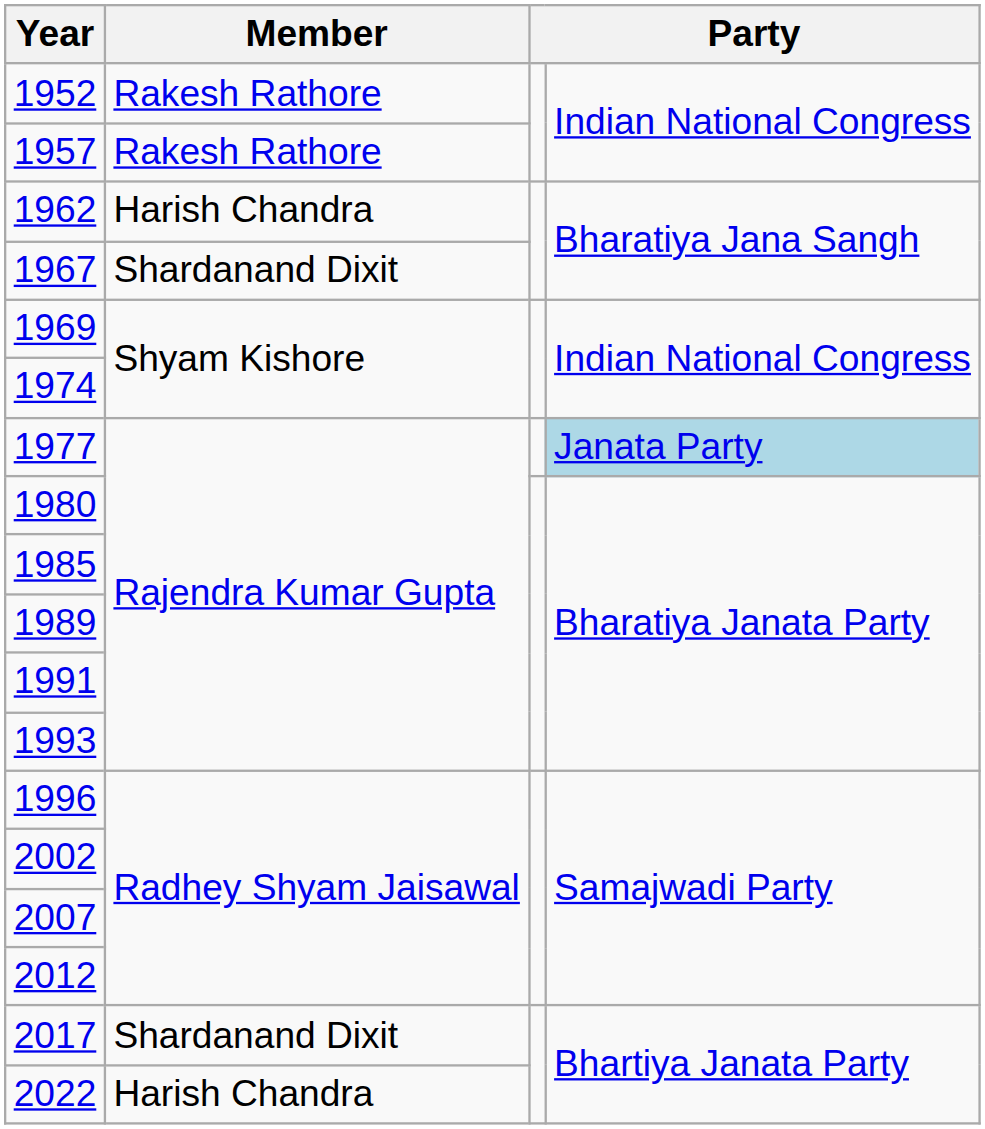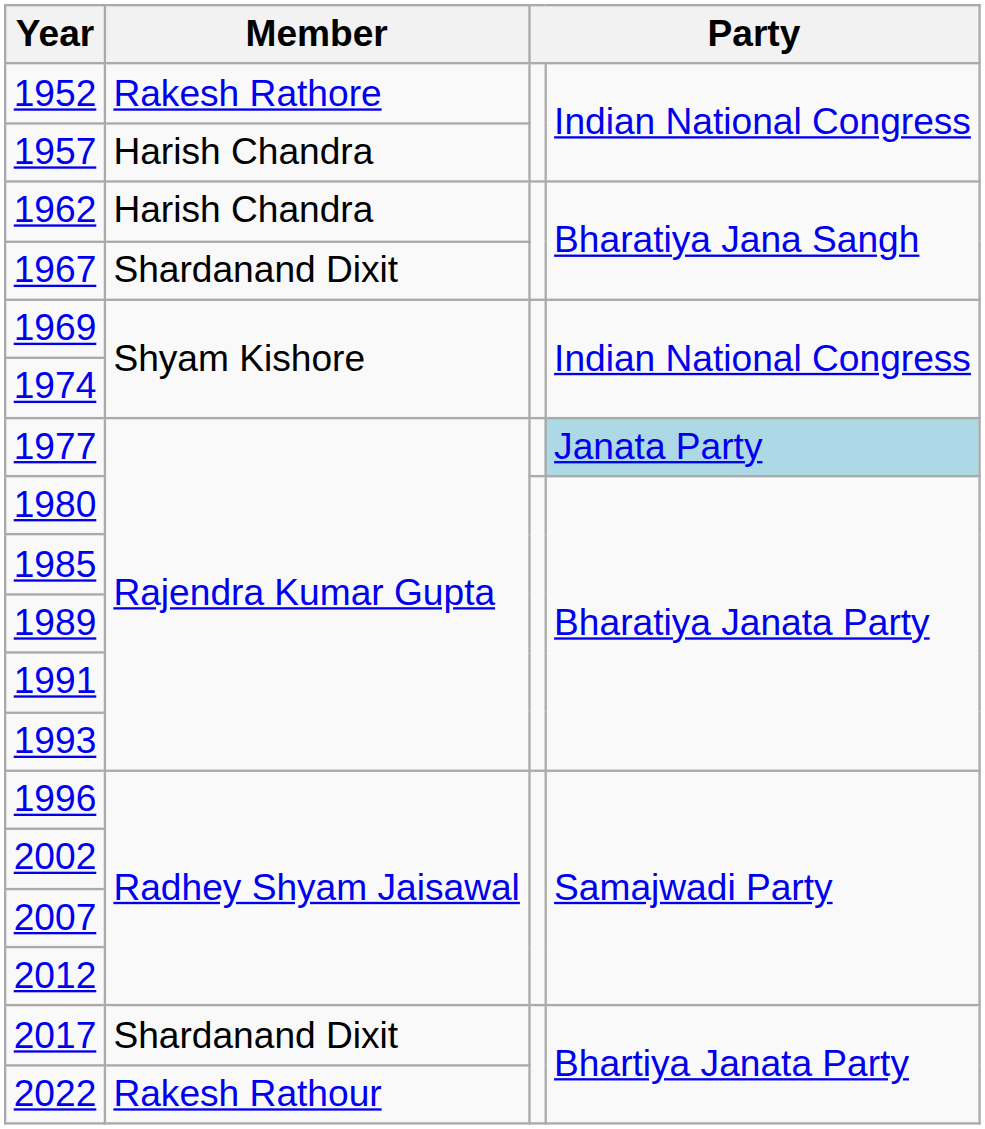(248, 151) Rakesh Rathore -> (243, 151) Harish Chandra
(243, 1093) Harish Chandra -> (248, 1093) Rakesh Rathour
